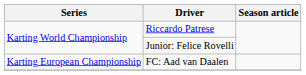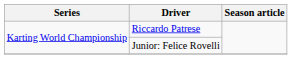- row: (187, 62)
